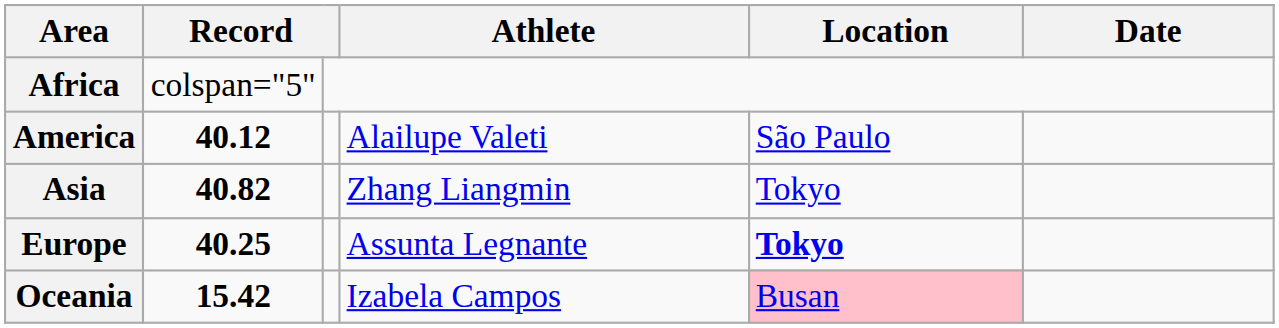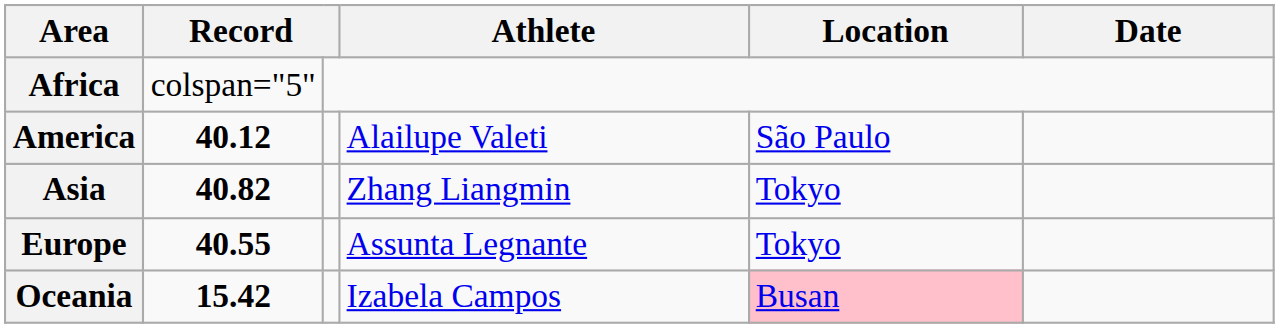(233, 243) 40.25 -> (233, 243) 40.55
(800, 243) bold -> (798, 243) normal
